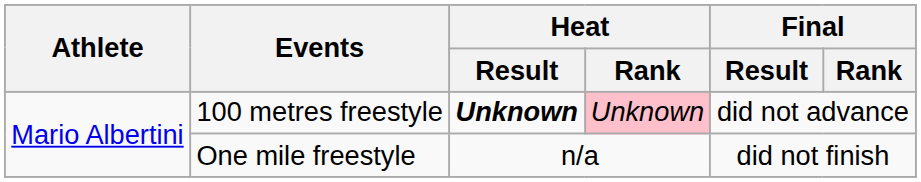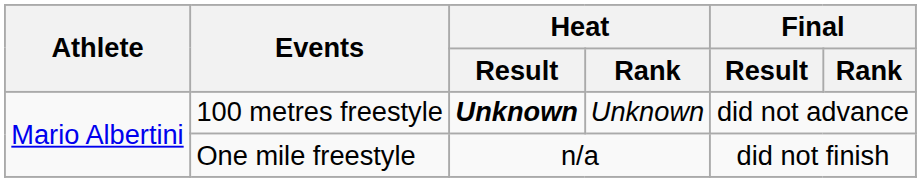(647, 113) pink background -> (647, 113) no background
